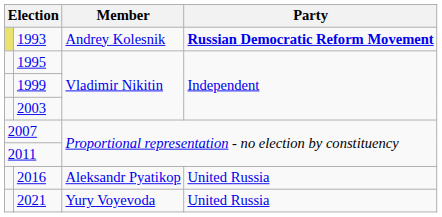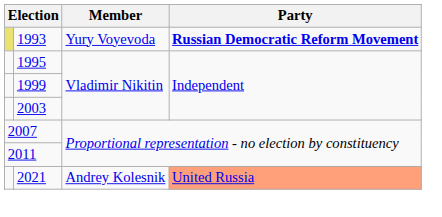(115, 39) Andrey Kolesnik -> (110, 39) Yury Voyevoda
- row: (31, 177)
(110, 200) Yury Voyevoda -> (115, 177) Andrey Kolesnik
(228, 200) no background -> (213, 177) lightsalmon background
